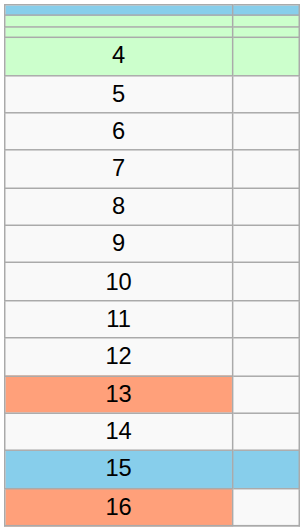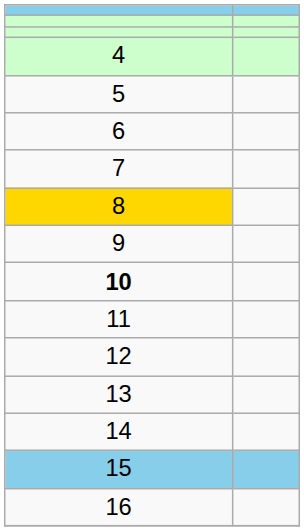(119, 206) no background -> (119, 206) gold background
(119, 281) normal -> (119, 281) bold
(119, 394) lightsalmon background -> (119, 394) no background
(119, 506) lightsalmon background -> (119, 506) no background
